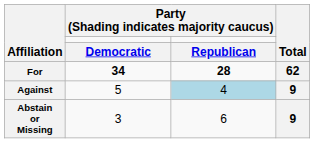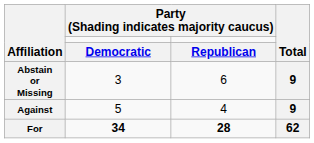rows swapped: (35, 71) <-> (35, 119)
(224, 90) lightblue background -> (224, 109) no background
